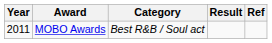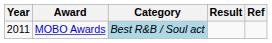(158, 30) no background -> (158, 30) lightblue background
